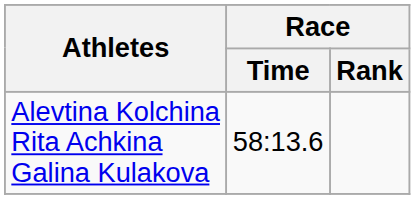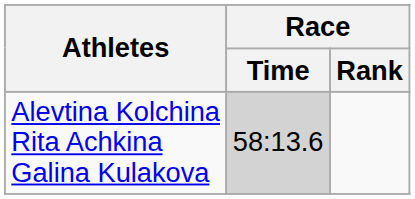(278, 143) no background -> (278, 143) lightgrey background
